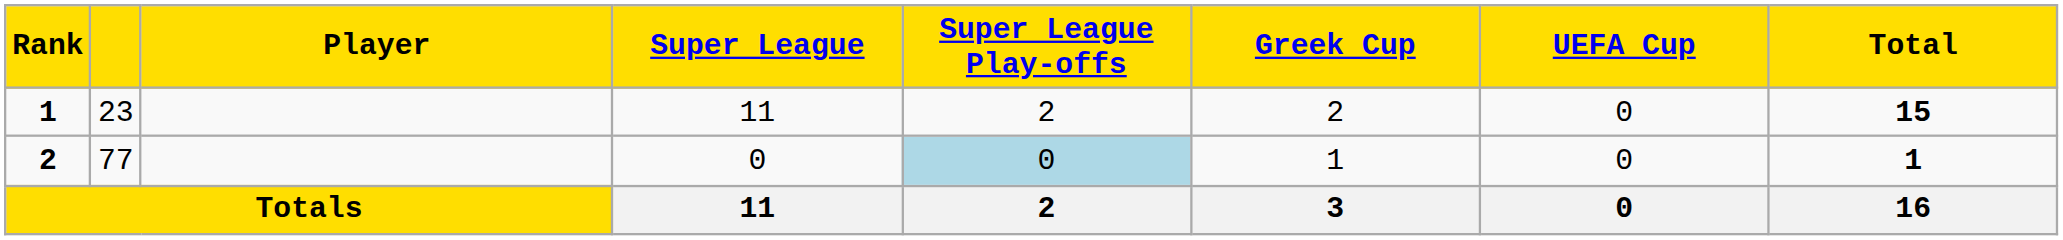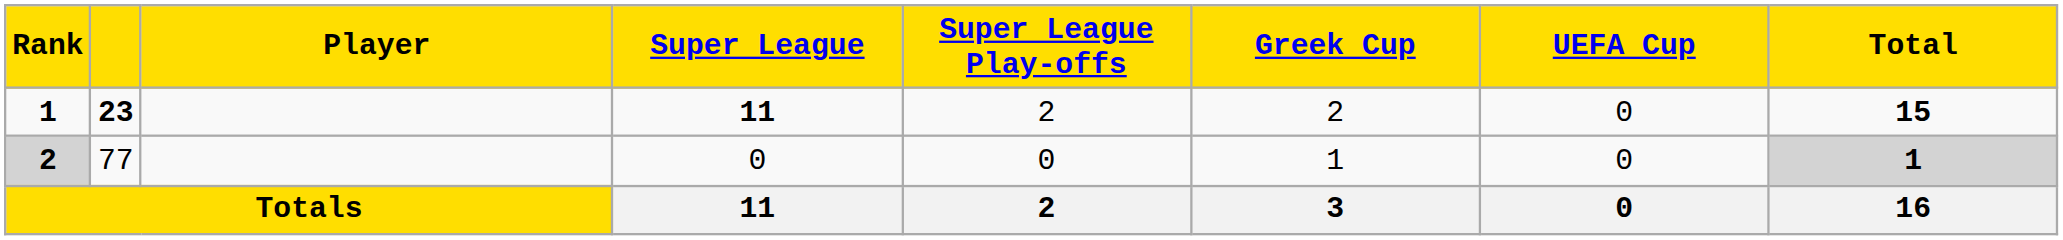(116, 112) normal -> (116, 112) bold
(757, 112) normal -> (757, 112) bold
(48, 161) no background -> (48, 161) lightgrey background
(1046, 161) lightblue background -> (1046, 161) no background
(1913, 161) no background -> (1913, 161) lightgrey background
